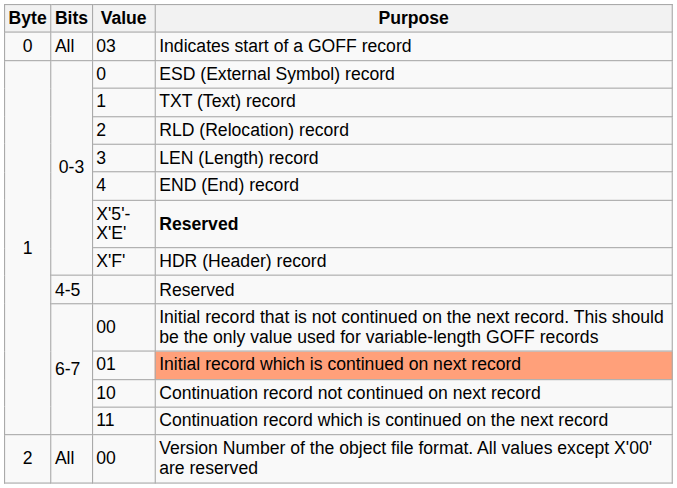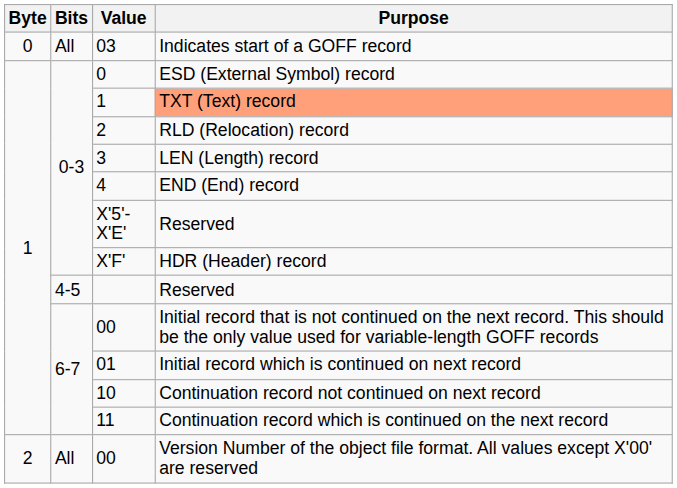(227, 102) no background -> (227, 102) lightsalmon background
(199, 223) bold -> (197, 223) normal
(340, 365) lightsalmon background -> (340, 365) no background
